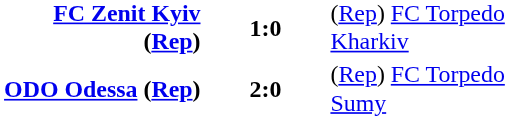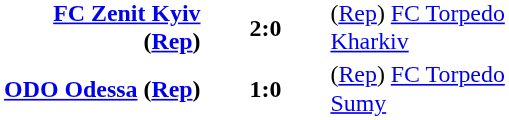(265, 27) 1:0 -> (265, 27) 2:0
(265, 88) 2:0 -> (265, 88) 1:0
